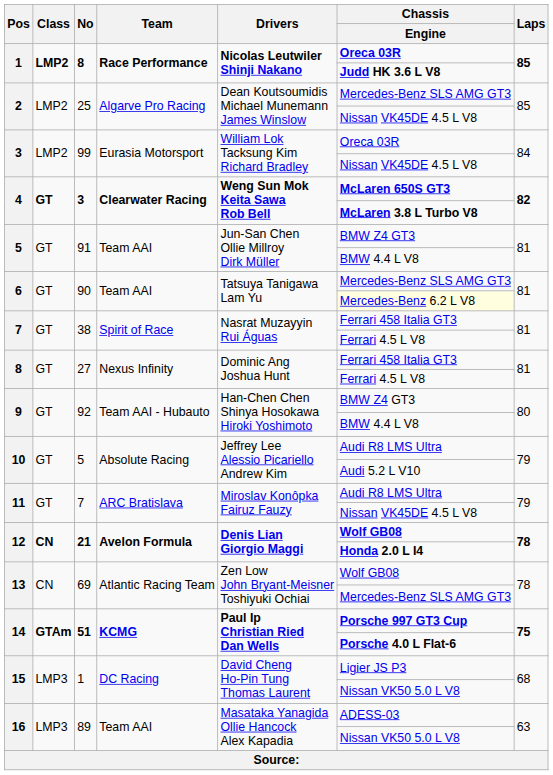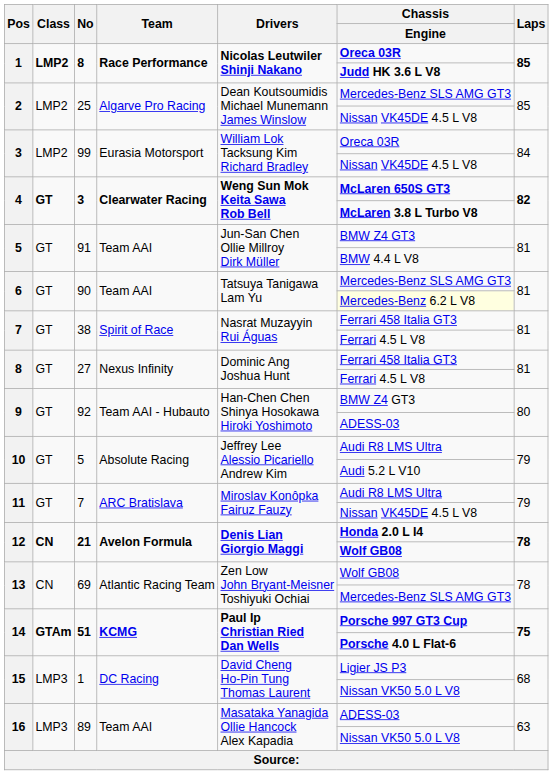(379, 424) BMW 4.4 L V8 -> (370, 424) ADESS-03
(371, 532) Wolf GB08 -> (382, 532) Honda 2.0 L I4
(382, 551) Honda 2.0 L I4 -> (371, 551) Wolf GB08
